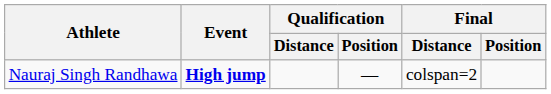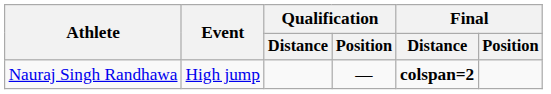(226, 74) bold -> (223, 74) normal
(441, 74) normal -> (437, 74) bold
